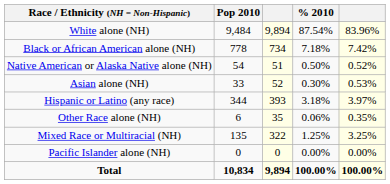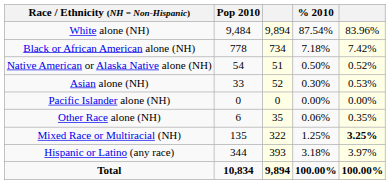rows swapped: (109, 153) <-> (109, 100)
(362, 135) normal -> (362, 135) bold
